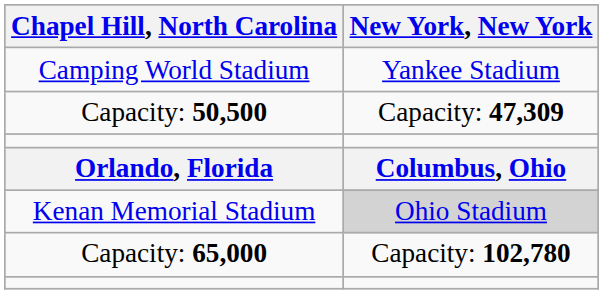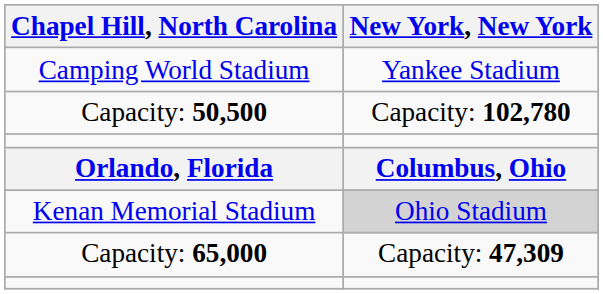(471, 112) Capacity: 47,309 -> (471, 112) Capacity: 102,780
(471, 254) Capacity: 102,780 -> (471, 254) Capacity: 47,309
